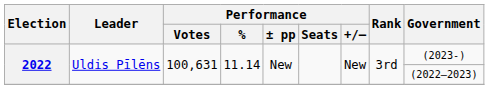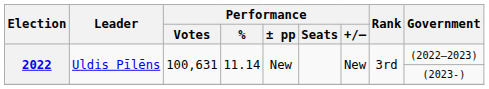(444, 55) (2023-) -> (444, 55) (2022–2023)
(444, 75) (2022–2023) -> (444, 75) (2023-)
